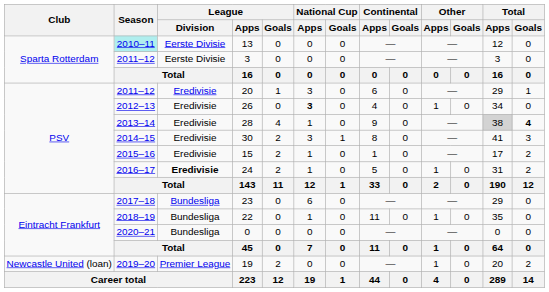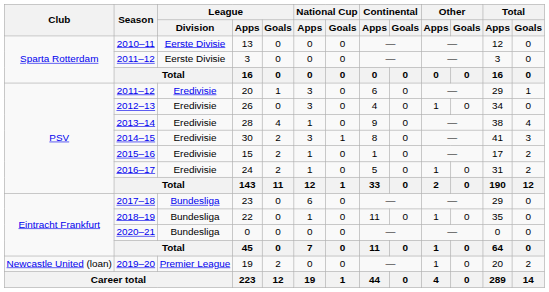(136, 43) paleturquoise background -> (136, 43) no background
(310, 106) bold -> (310, 106) normal
(498, 122) lightgrey background -> (498, 122) no background
(528, 122) bold -> (528, 122) normal
(195, 169) bold -> (195, 169) normal
